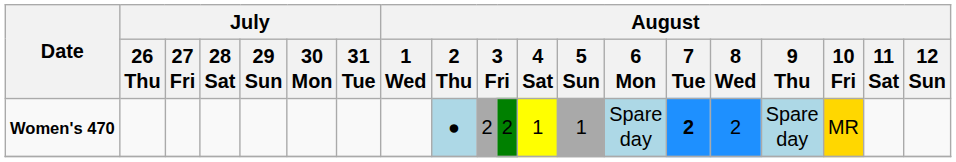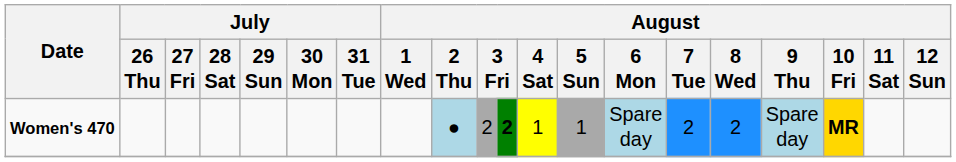(507, 127) normal -> (507, 127) bold
(689, 127) bold -> (689, 127) normal
(843, 127) normal -> (843, 127) bold
